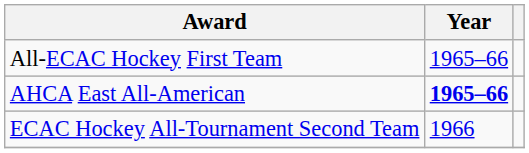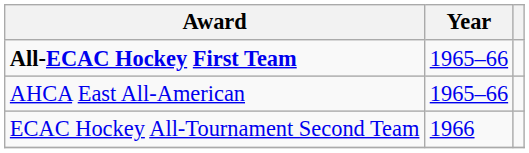(146, 57) normal -> (153, 57) bold
(469, 93) bold -> (469, 93) normal
